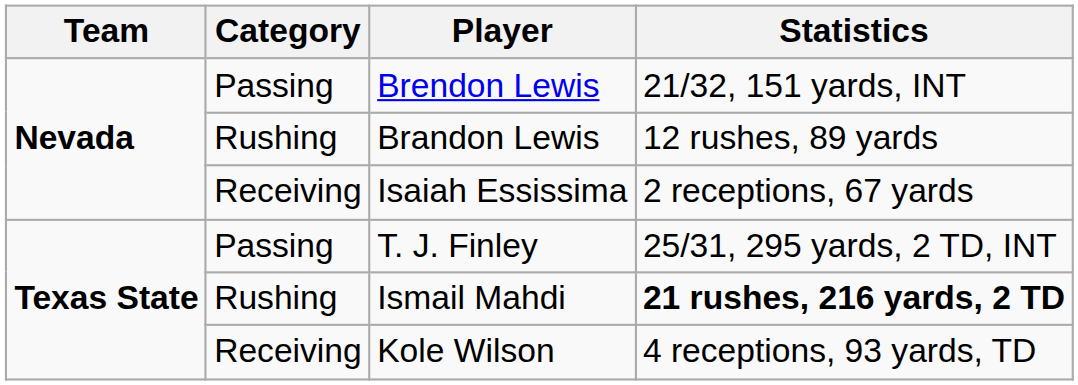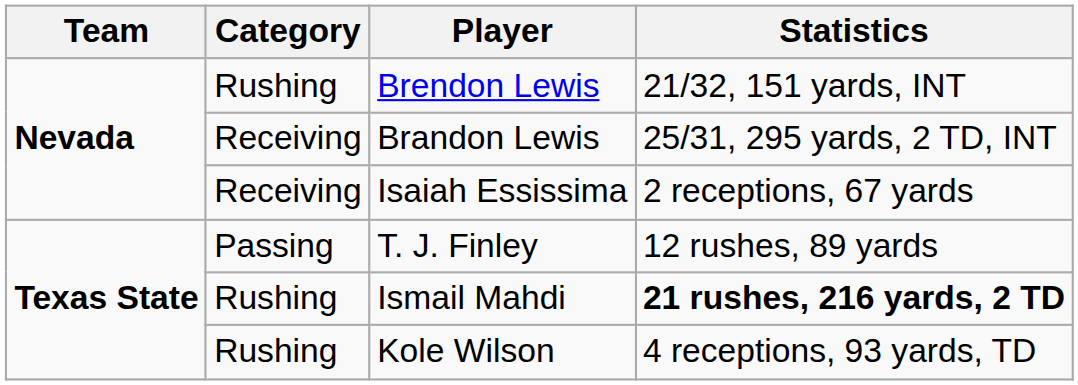(274, 85) Passing -> (276, 85) Rushing
(276, 138) Rushing -> (288, 138) Receiving
(790, 138) 12 rushes, 89 yards -> (850, 138) 25/31, 295 yards, 2 TD, INT
(850, 244) 25/31, 295 yards, 2 TD, INT -> (790, 244) 12 rushes, 89 yards
(288, 351) Receiving -> (276, 351) Rushing
